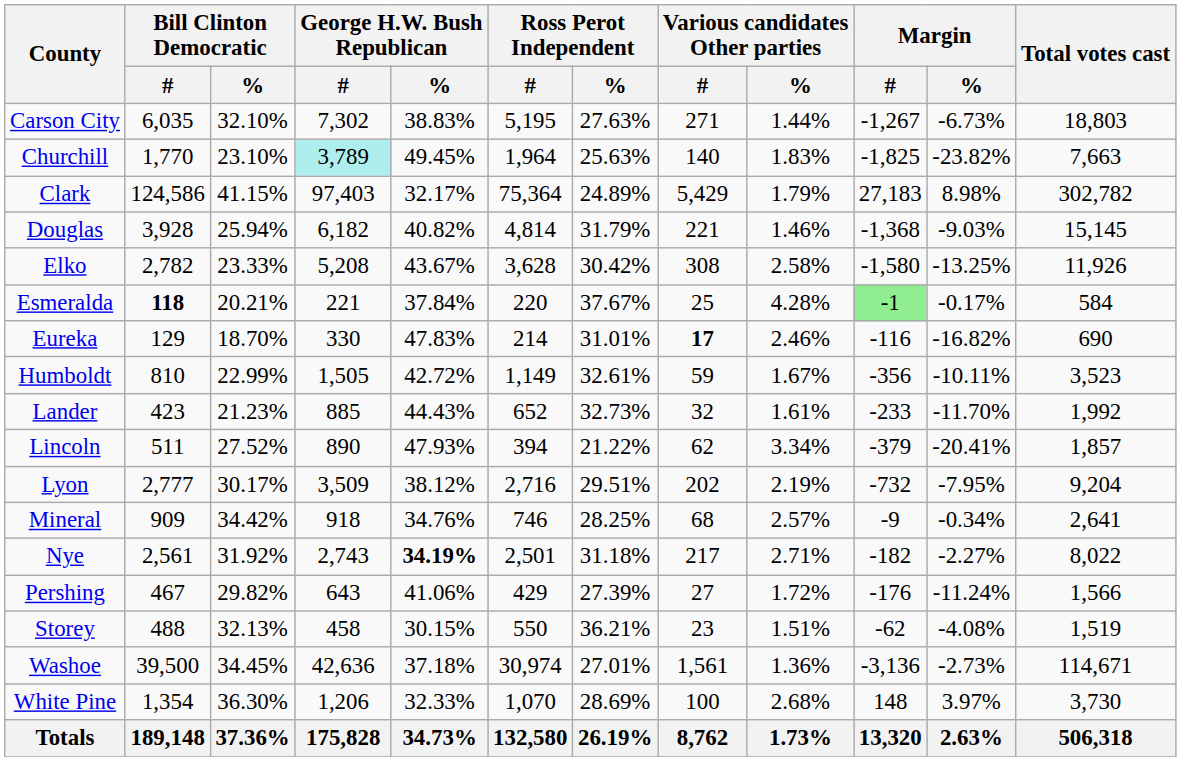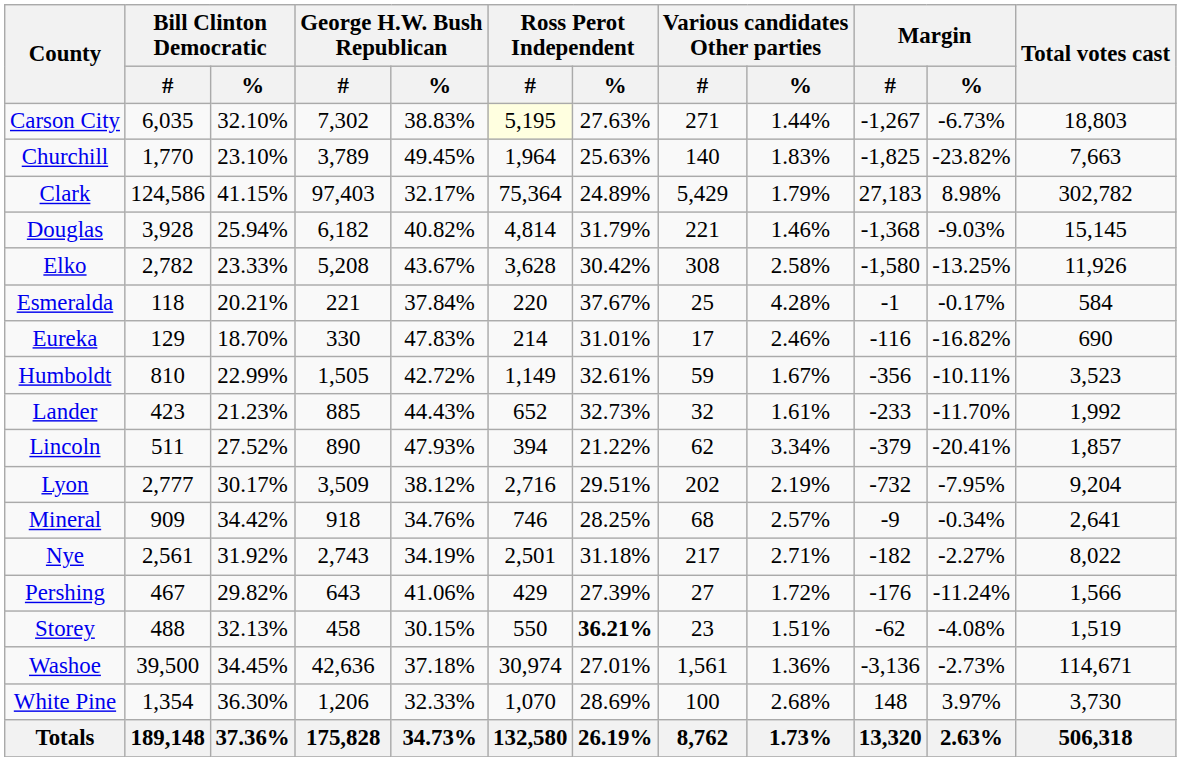(530, 120) no background -> (530, 120) lightyellow background
(343, 157) paleturquoise background -> (343, 157) no background
(168, 302) bold -> (168, 302) normal
(890, 302) lightgreen background -> (890, 302) no background
(702, 338) bold -> (702, 338) normal
(440, 556) bold -> (440, 556) normal
(615, 628) normal -> (615, 628) bold
